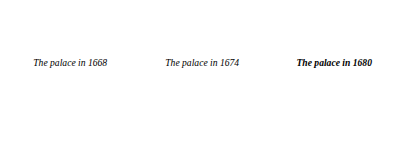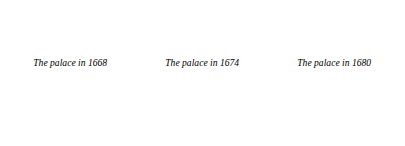(334, 63) bold -> (334, 63) normal
